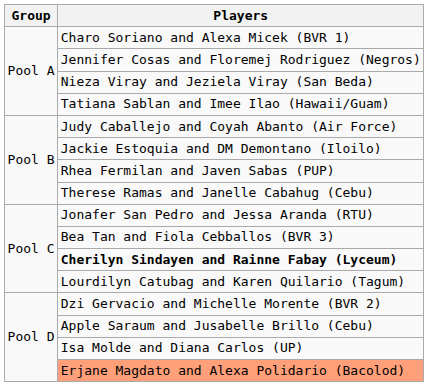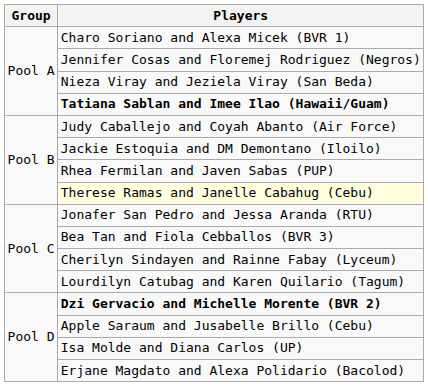(225, 104) normal -> (225, 104) bold
(217, 193) no background -> (217, 193) lightyellow background
(229, 259) bold -> (229, 259) normal
(221, 304) normal -> (221, 304) bold
(233, 370) lightsalmon background -> (233, 370) no background
